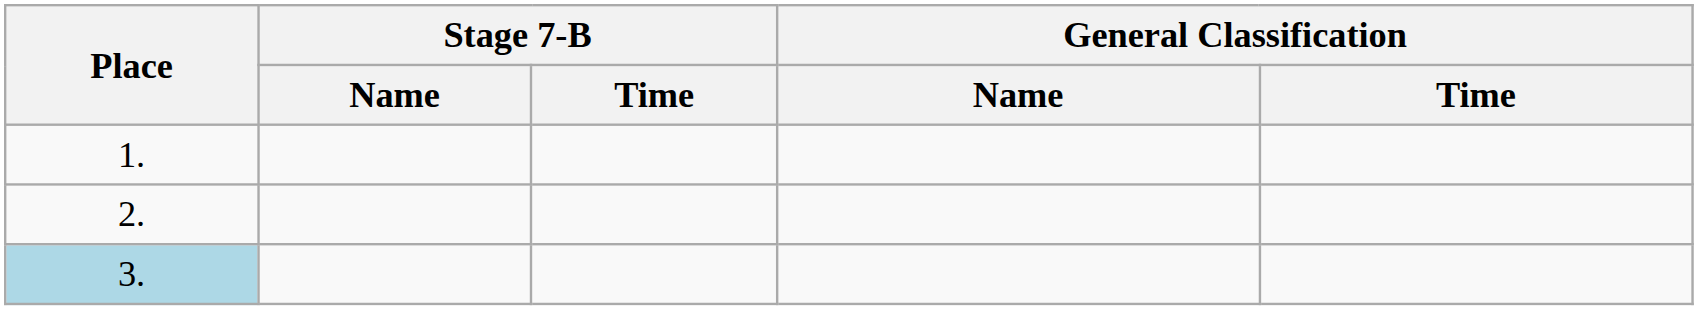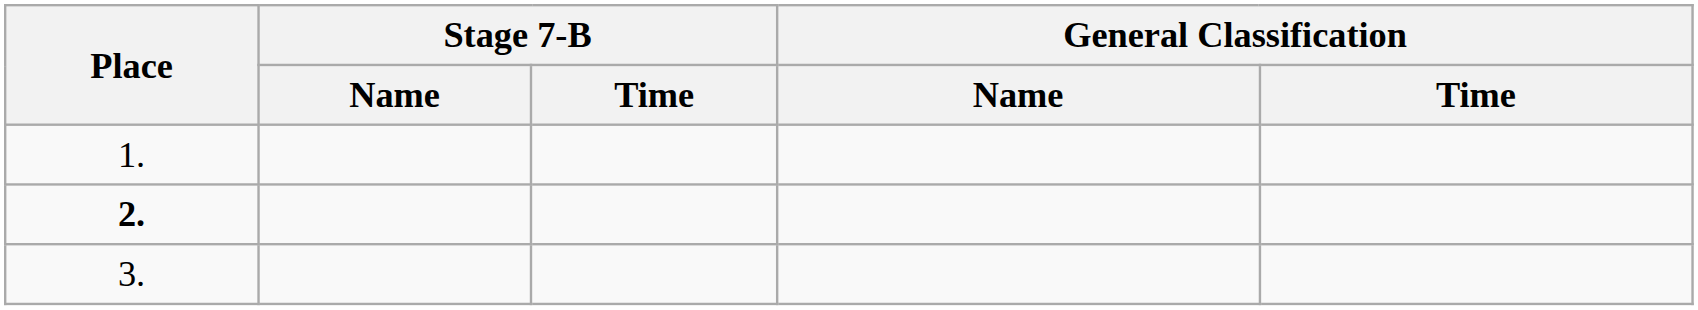(132, 214) normal -> (132, 214) bold
(132, 274) lightblue background -> (132, 274) no background
